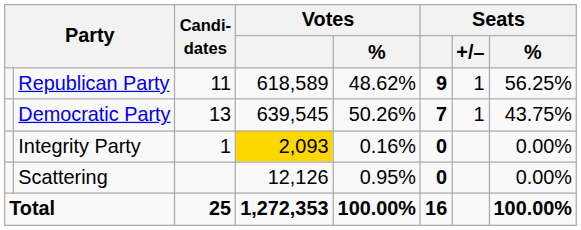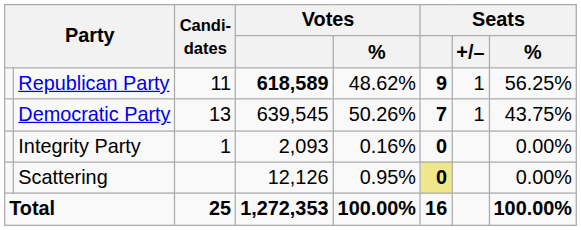(293, 83) normal -> (293, 83) bold
(304, 146) gold background -> (304, 146) no background
(442, 177) no background -> (442, 177) khaki background
